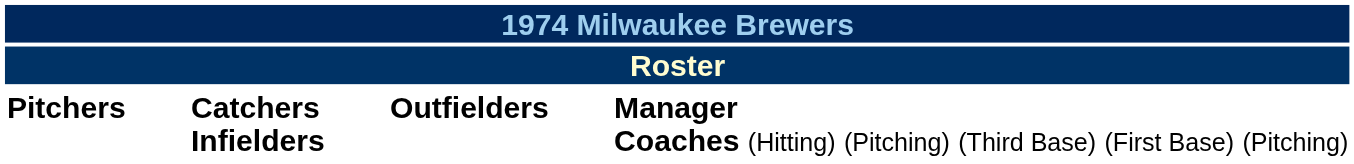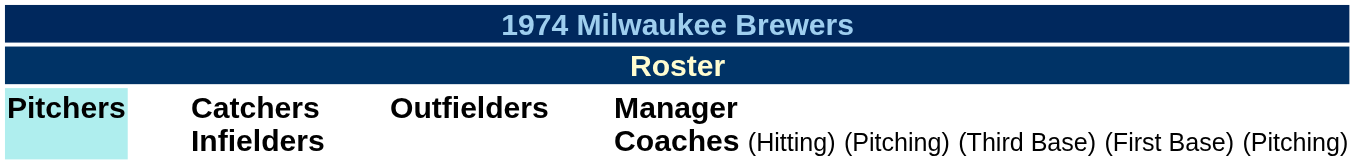(66, 107) no background -> (66, 107) paleturquoise background
